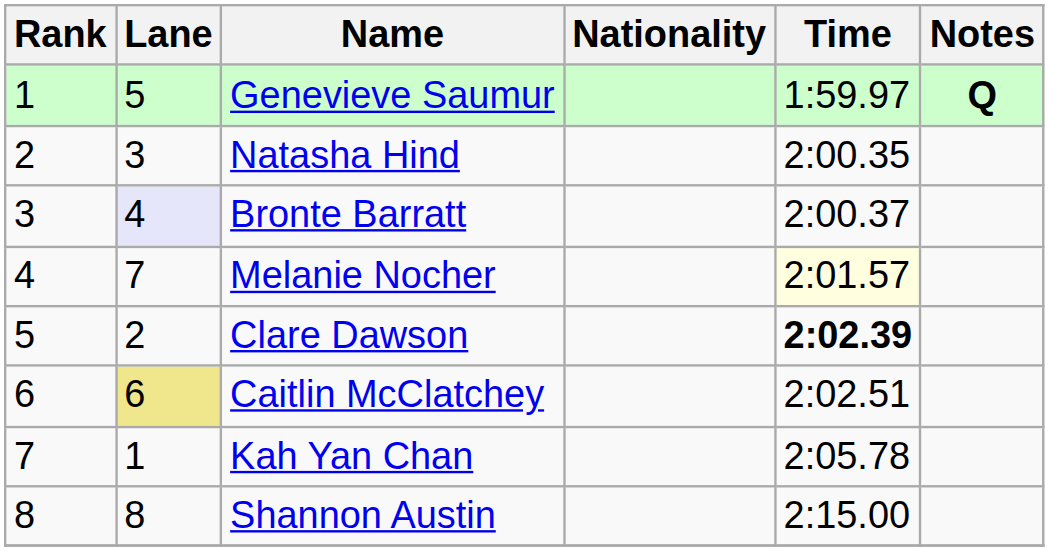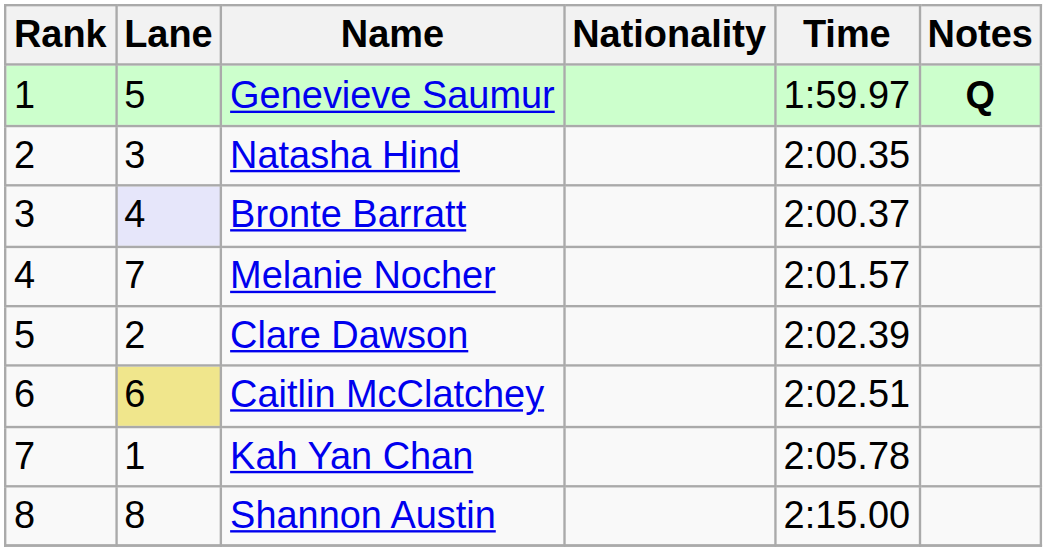(847, 275) lightyellow background -> (847, 275) no background
(848, 335) bold -> (847, 335) normal
